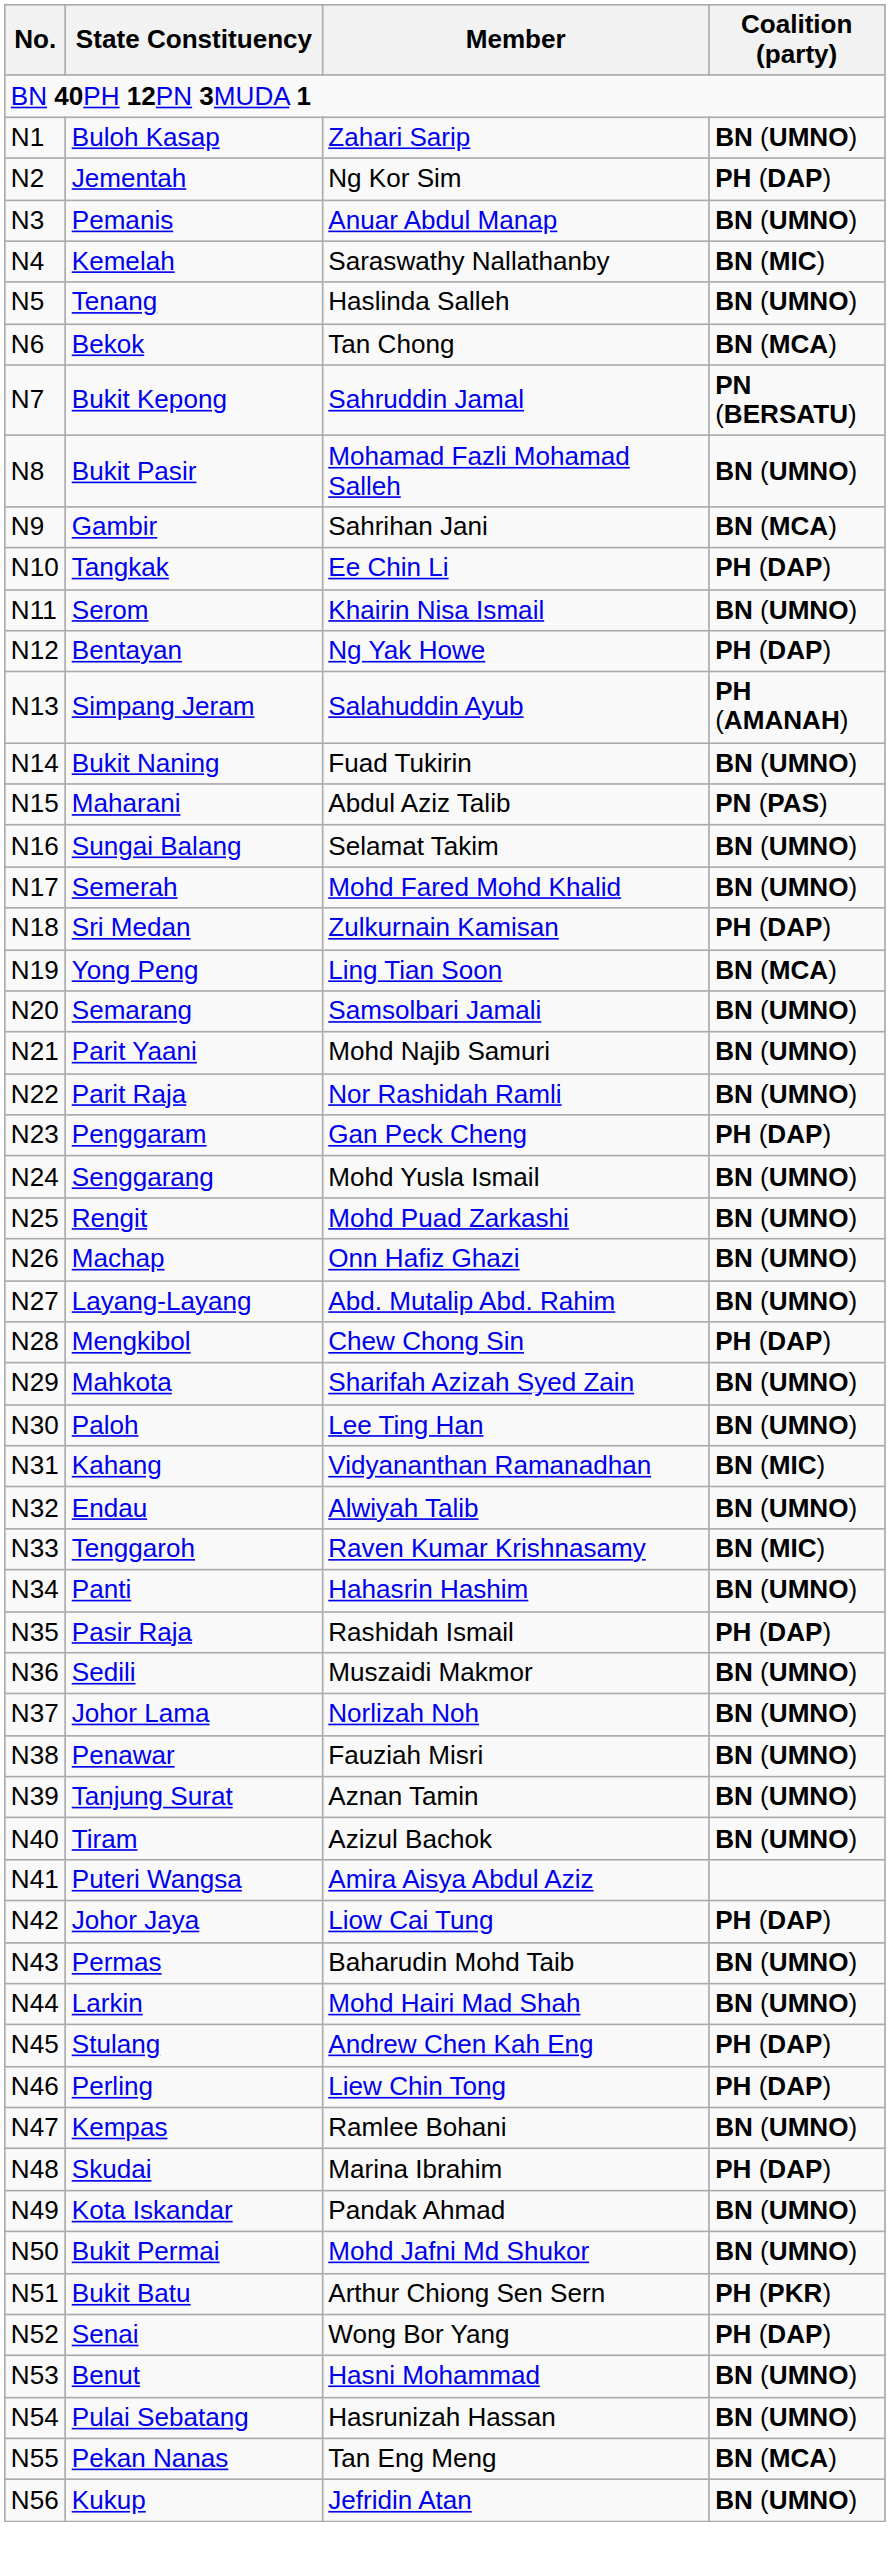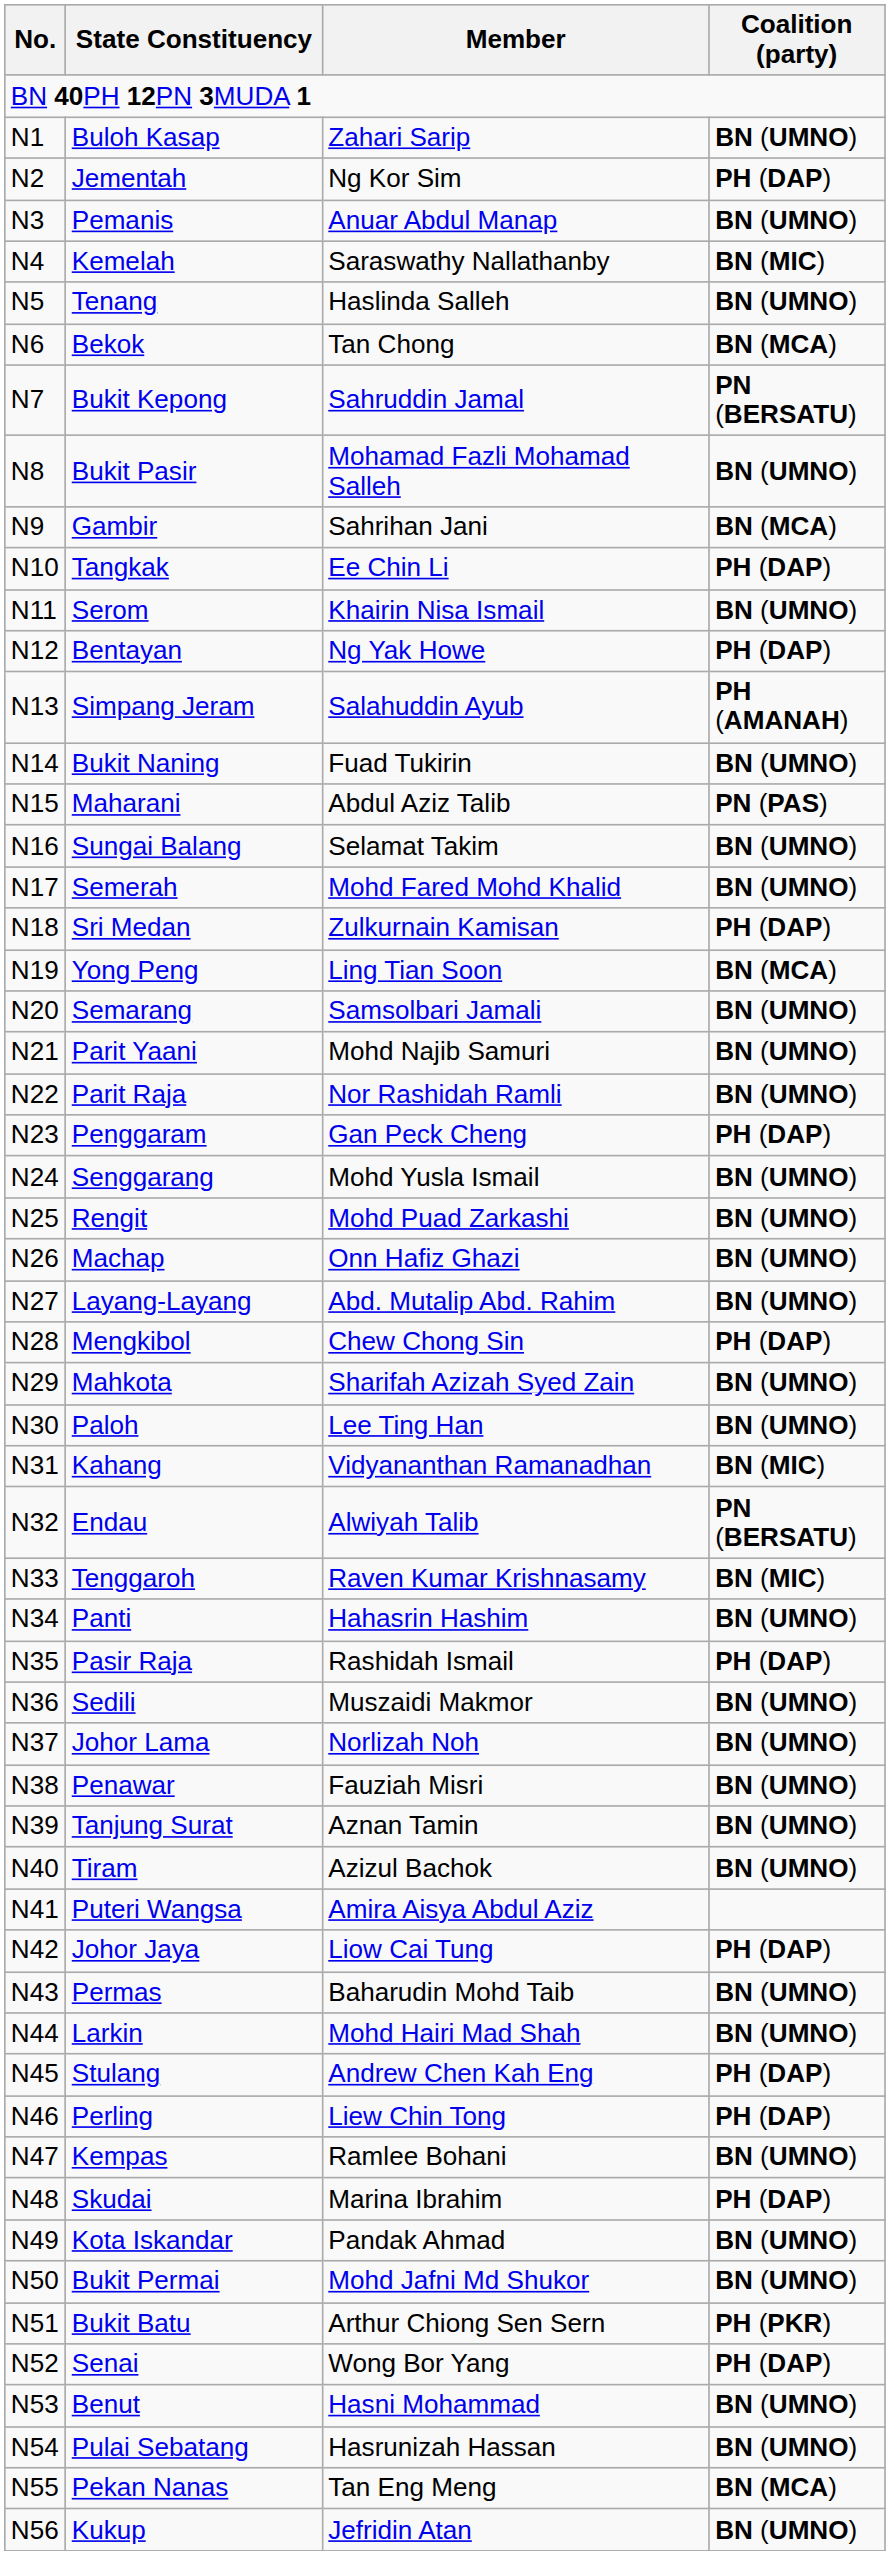(786, 1507) BN (UMNO) -> (786, 1522) PN (BERSATU)
